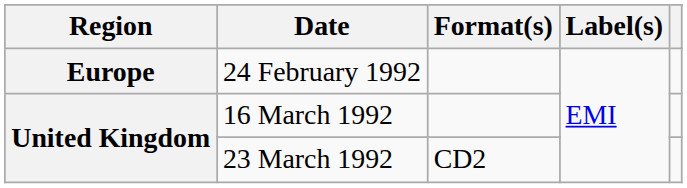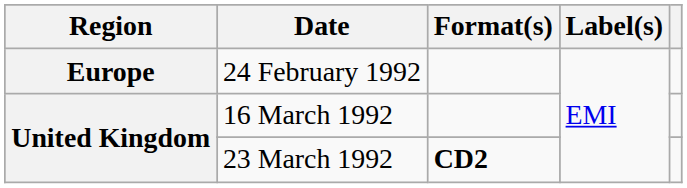(460, 159) normal -> (461, 159) bold
